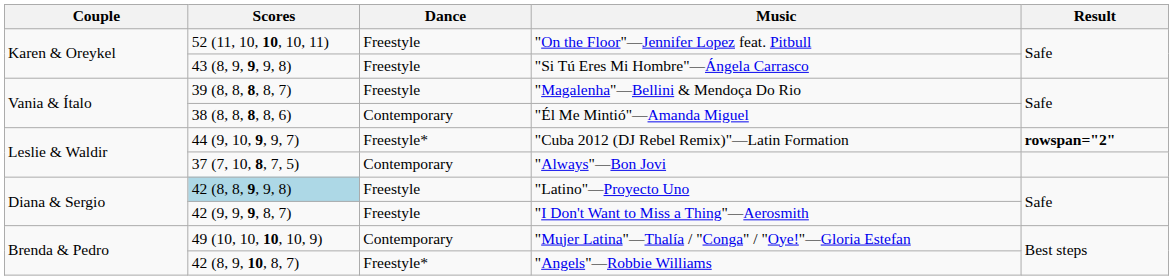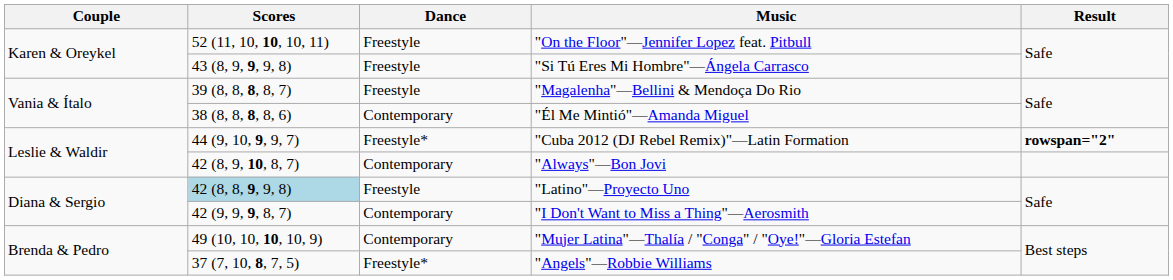(245, 164) 37 (7, 10, 8, 7, 5) -> (245, 164) 42 (8, 9, 10, 8, 7)
(392, 213) Freestyle -> (408, 213) Contemporary
(245, 262) 42 (8, 9, 10, 8, 7) -> (245, 262) 37 (7, 10, 8, 7, 5)
